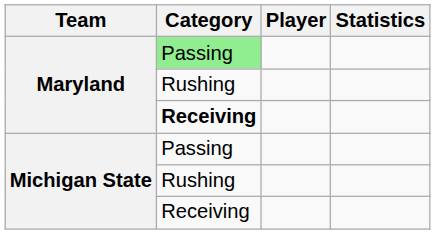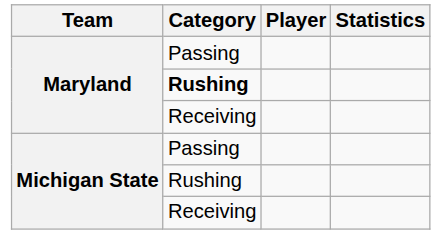(197, 52) lightgreen background -> (204, 52) no background
(198, 84) normal -> (208, 84) bold
(209, 116) bold -> (212, 116) normal
